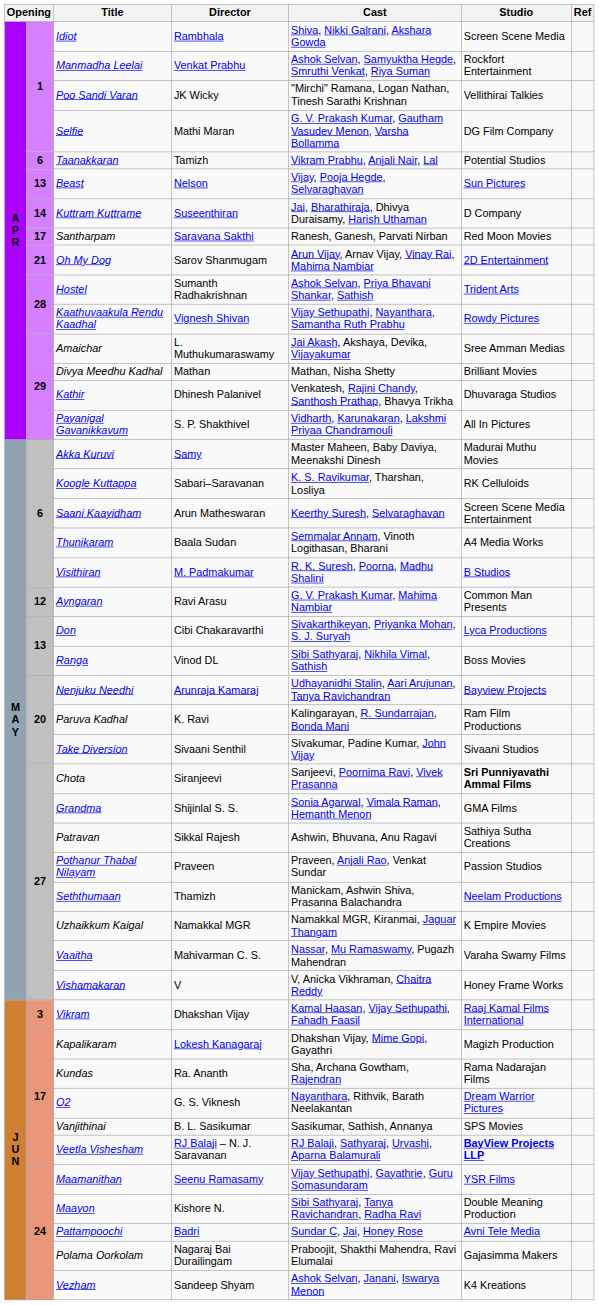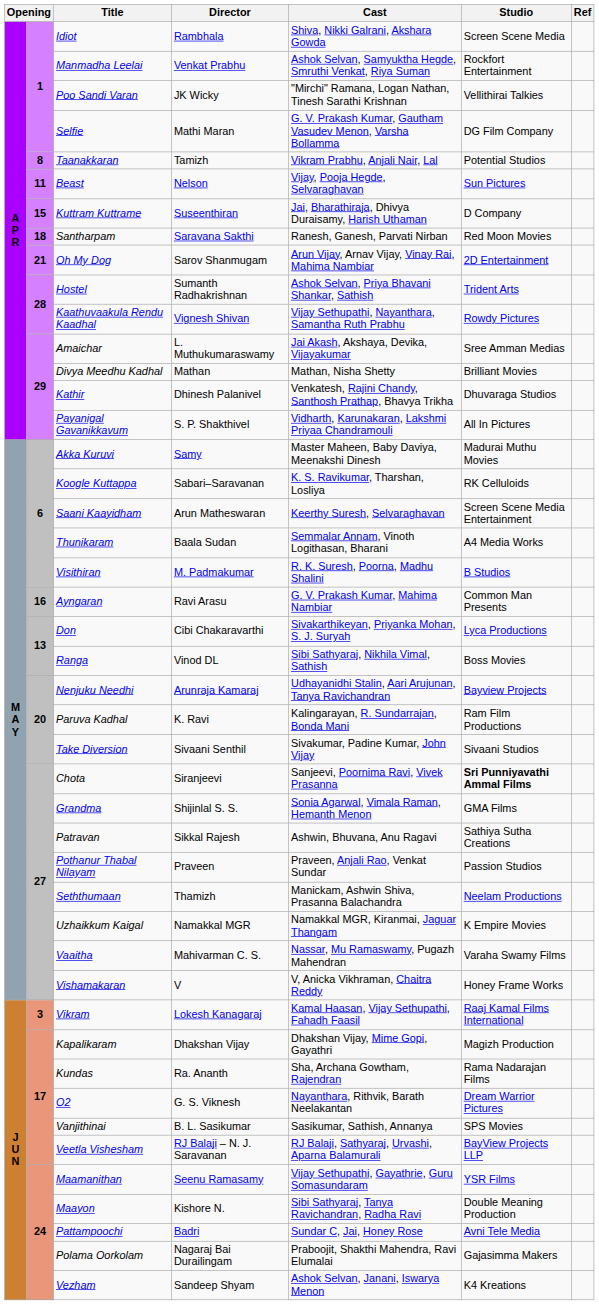(40, 160) 6 -> (40, 160) 8
(40, 183) 13 -> (40, 183) 11
(40, 213) 14 -> (40, 213) 15
(40, 236) 17 -> (40, 236) 18
(40, 601) 12 -> (40, 601) 16
(212, 1014) Dhakshan Vijay -> (218, 1014) Lokesh Kanagaraj
(218, 1044) Lokesh Kanagaraj -> (212, 1044) Dhakshan Vijay
(509, 1150) bold -> (506, 1150) normal
